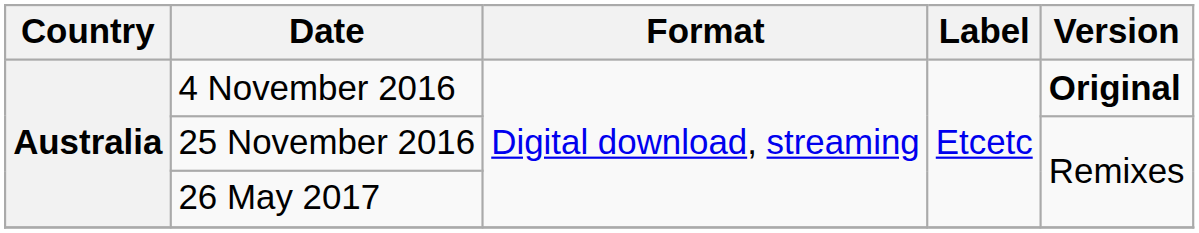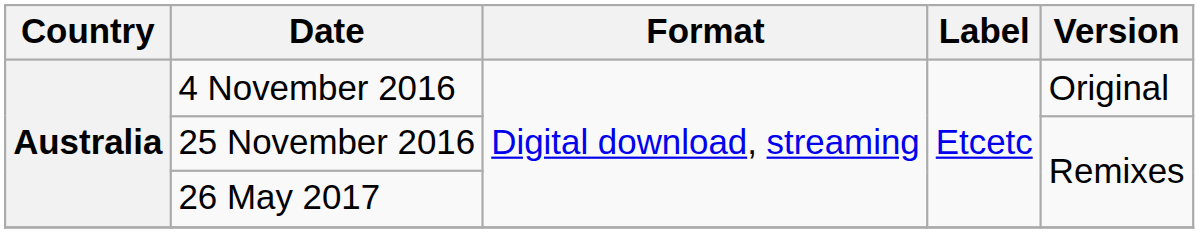(1115, 87) bold -> (1109, 87) normal
